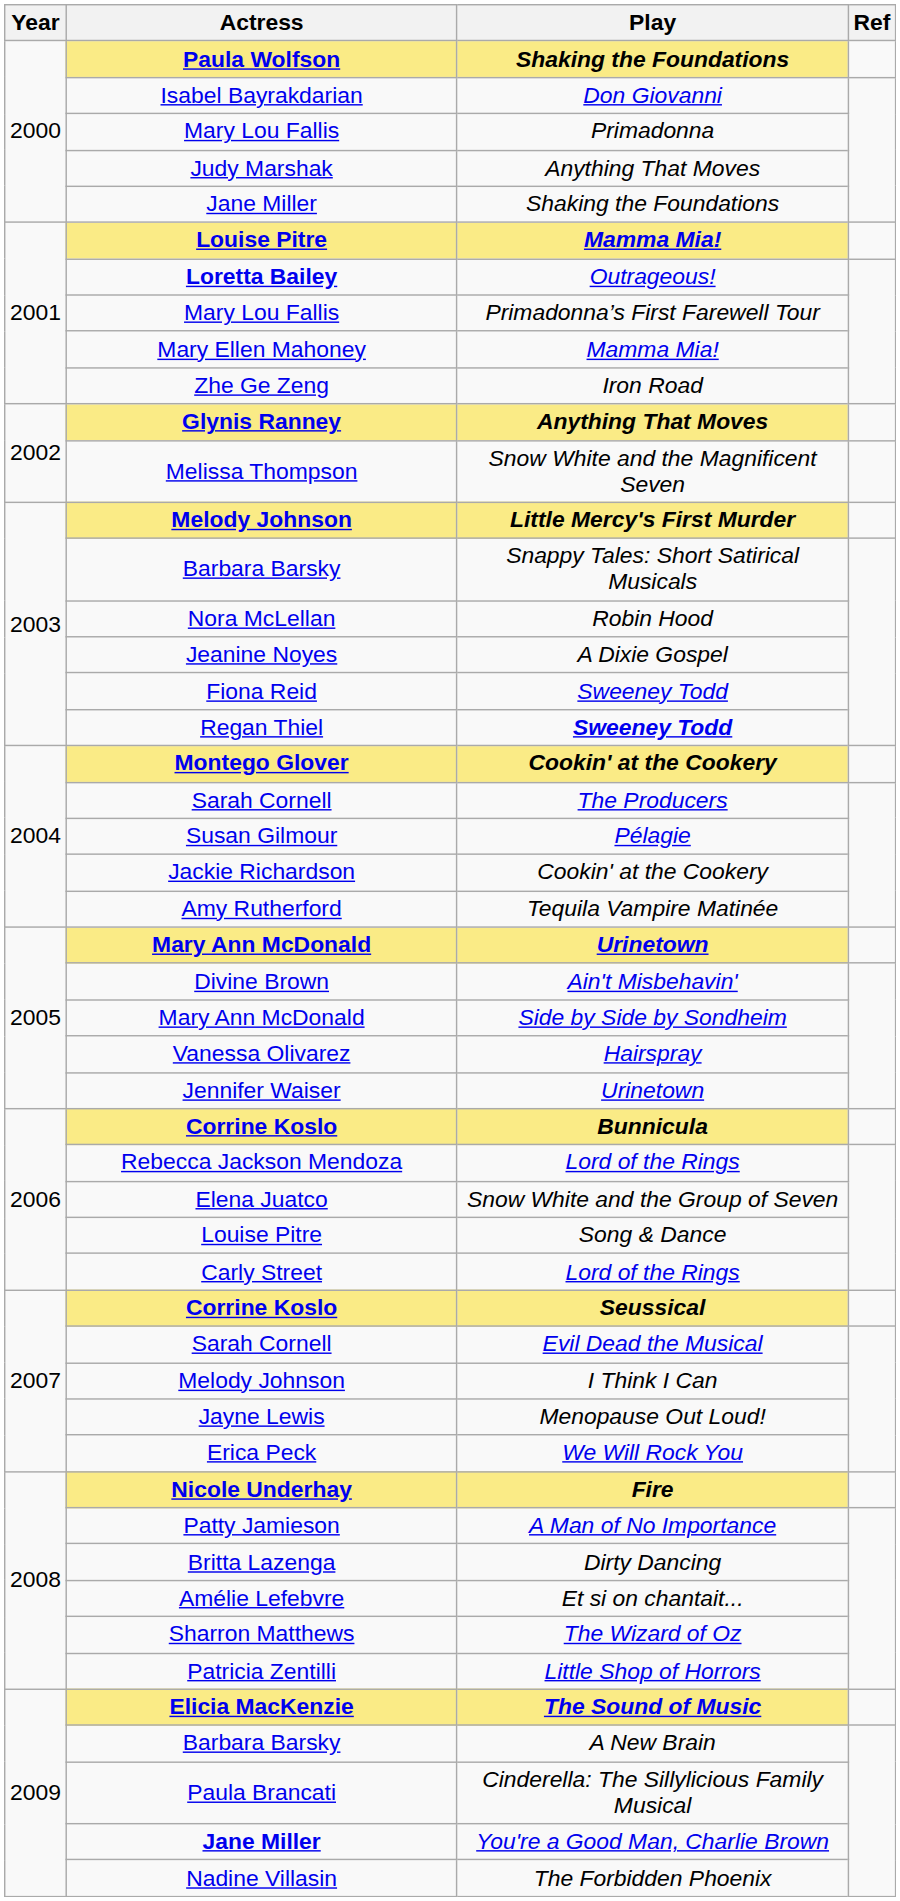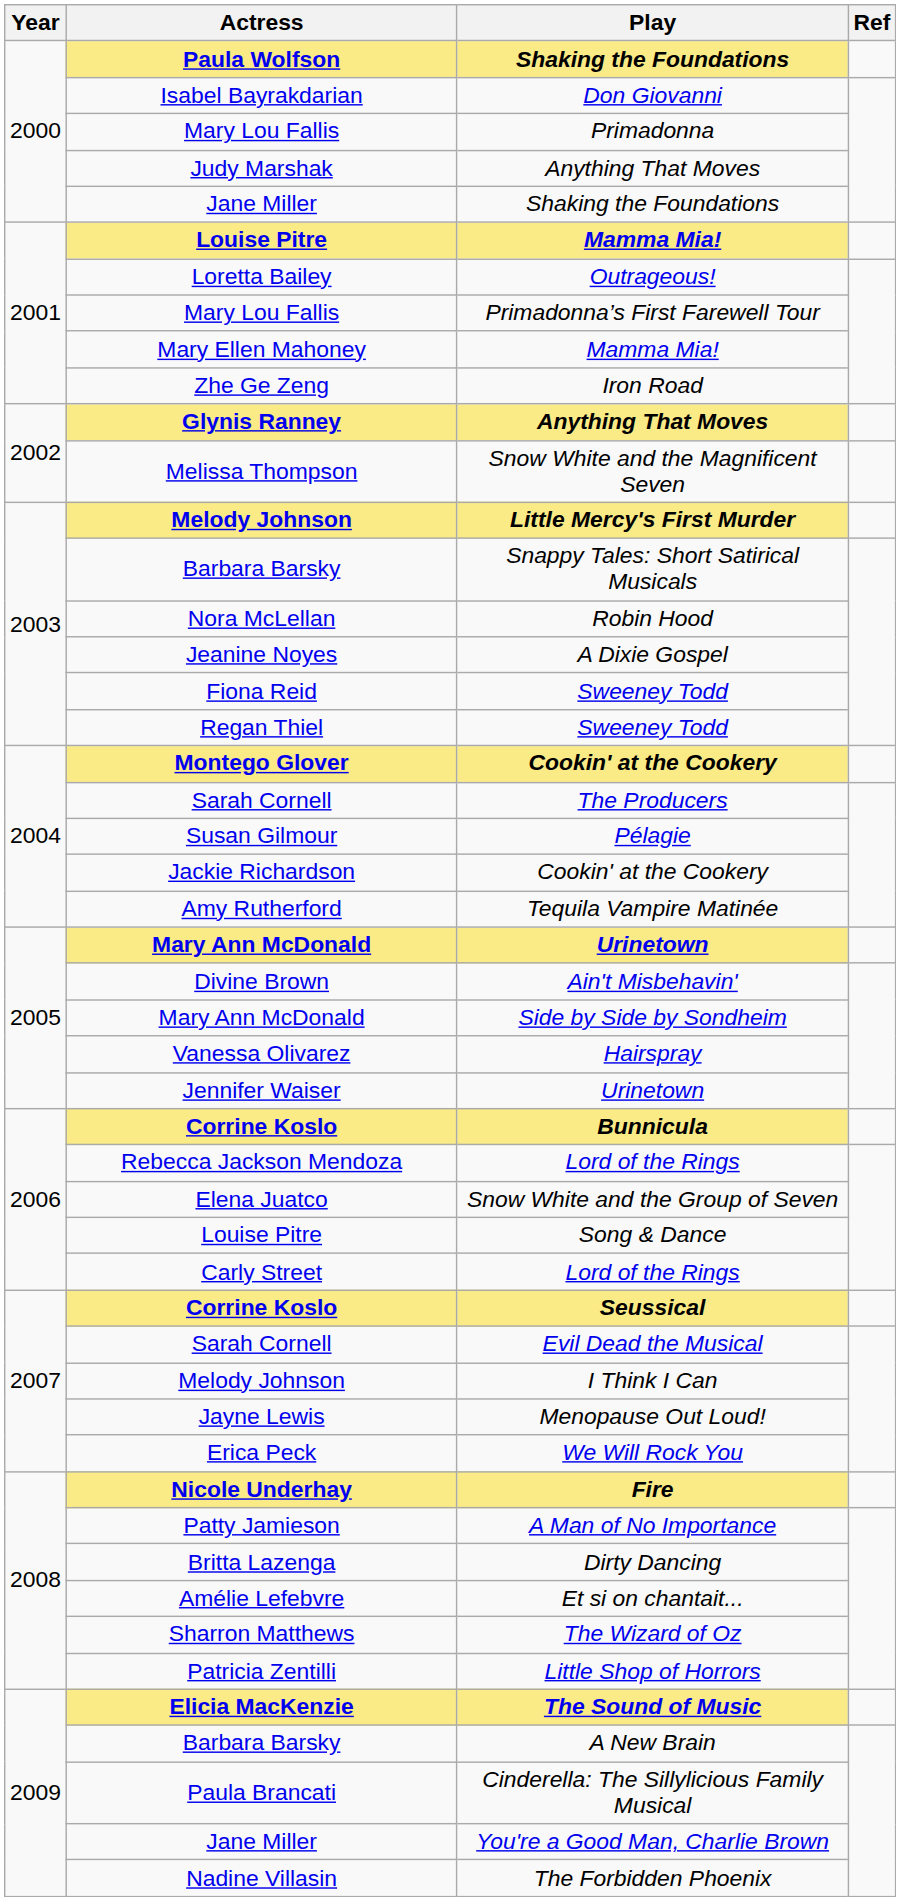(262, 276) bold -> (262, 276) normal
(653, 727) bold -> (653, 727) normal
(262, 1841) bold -> (262, 1841) normal
